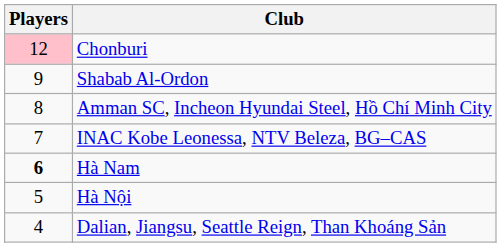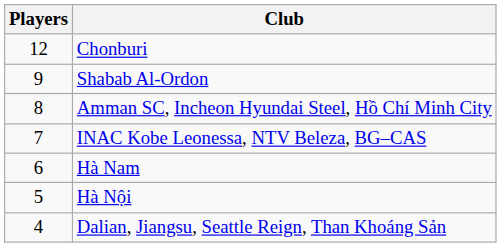(39, 49) pink background -> (39, 49) no background
(39, 167) bold -> (39, 167) normal
